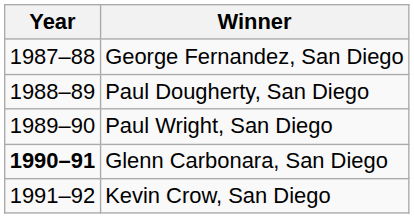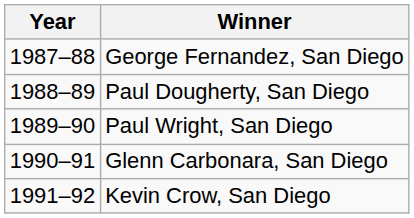(52, 160) bold -> (52, 160) normal
